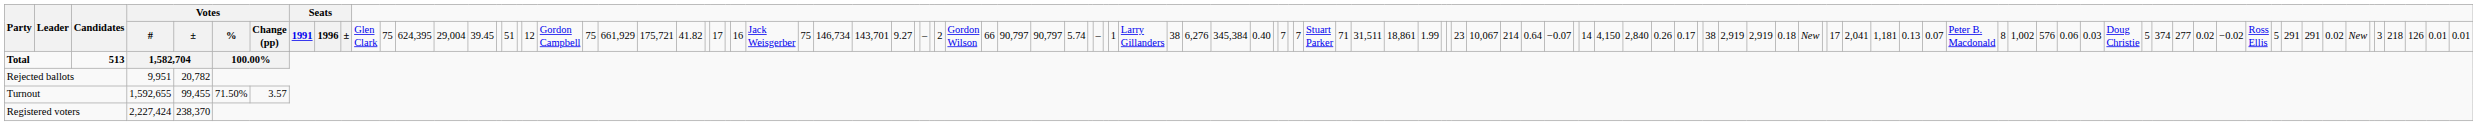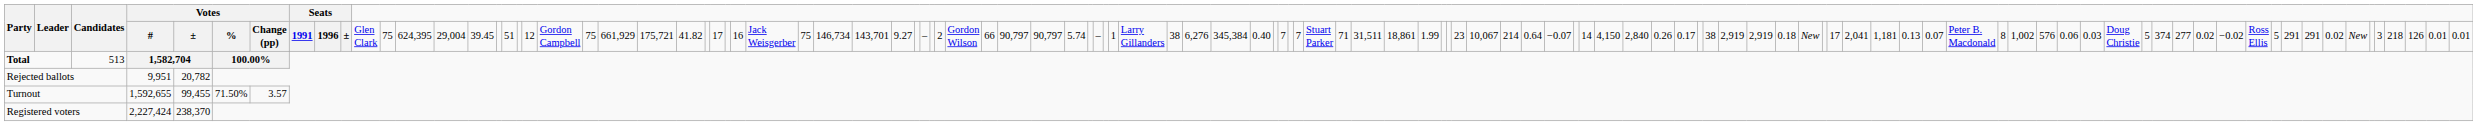(117, 59) bold -> (117, 59) normal
